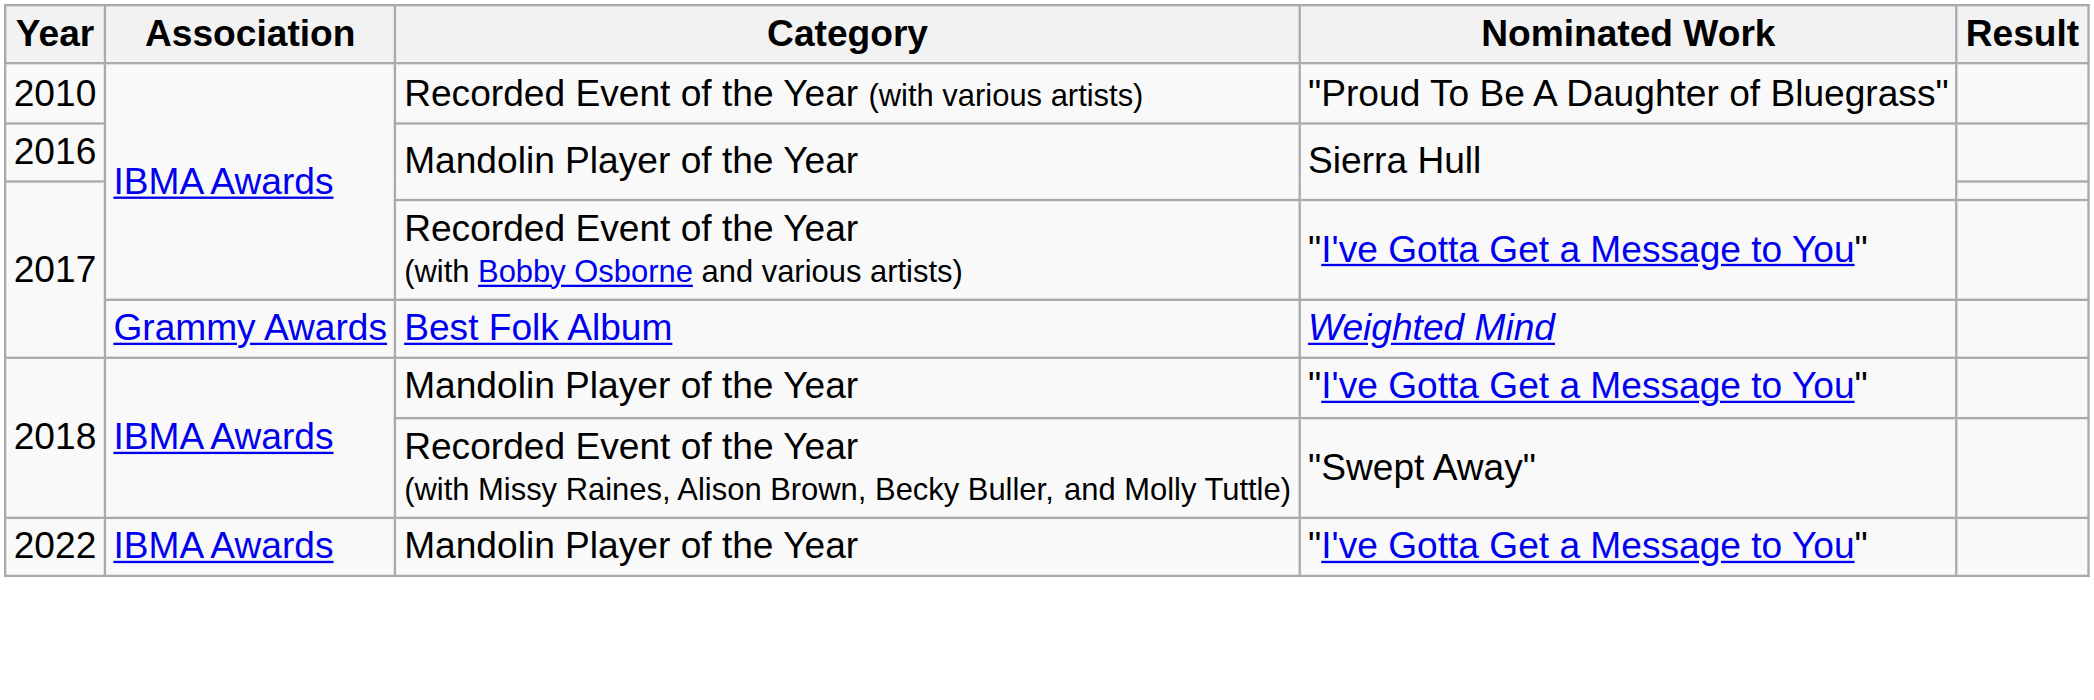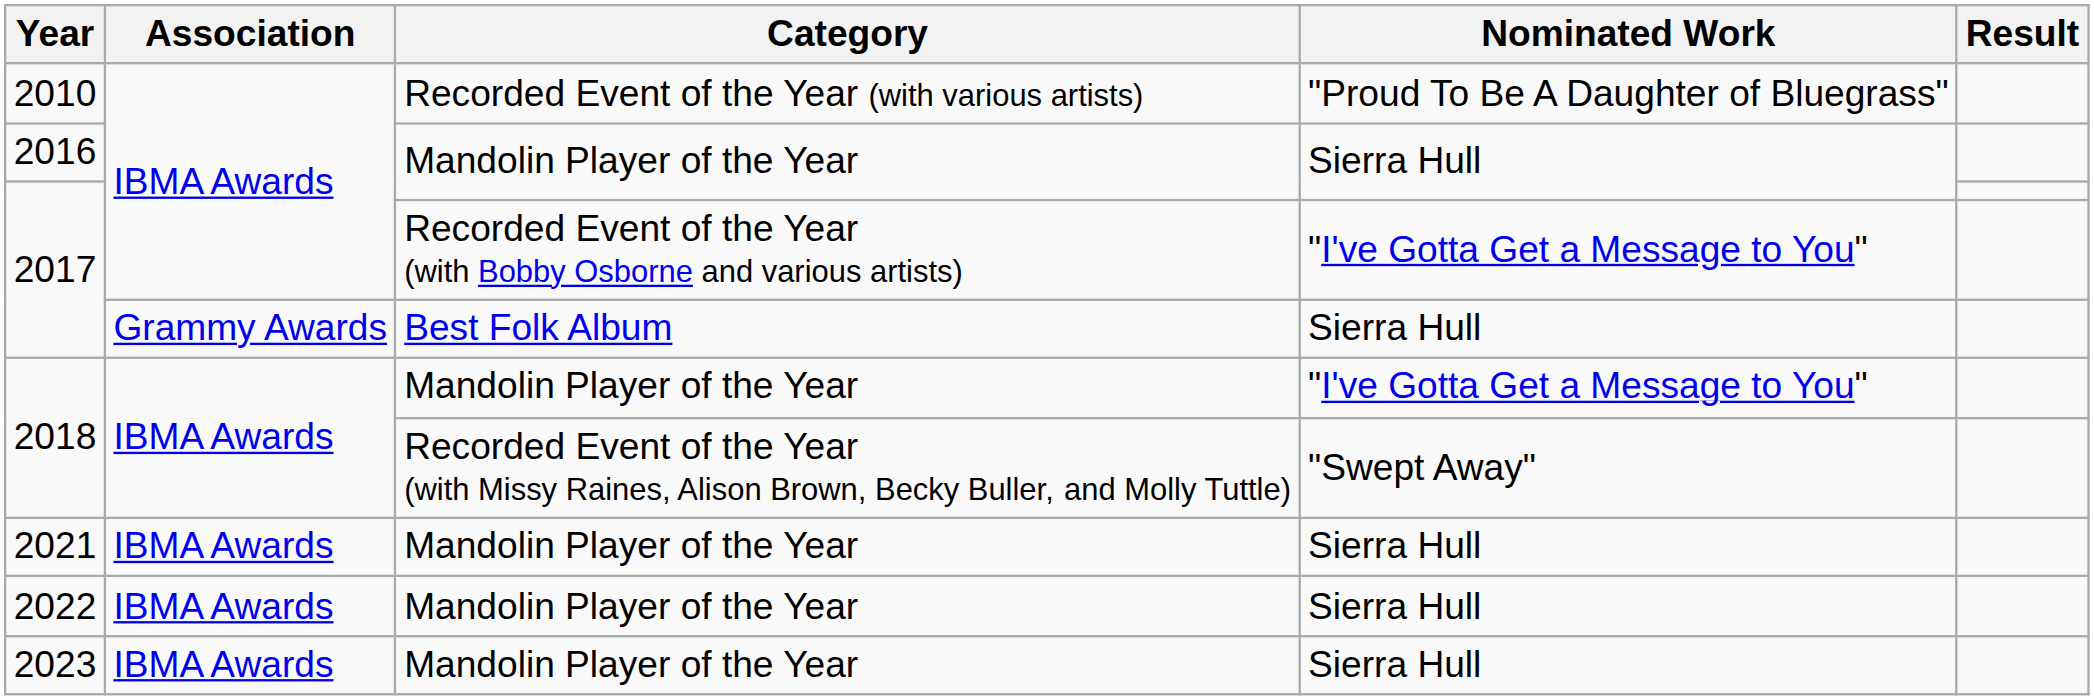(1432, 328) Weighted Mind -> (1395, 328) Sierra Hull
+ row: (55, 546)
(1588, 546) "I've Gotta Get a Message to You" -> (1395, 605) Sierra Hull
+ row: (55, 664)
